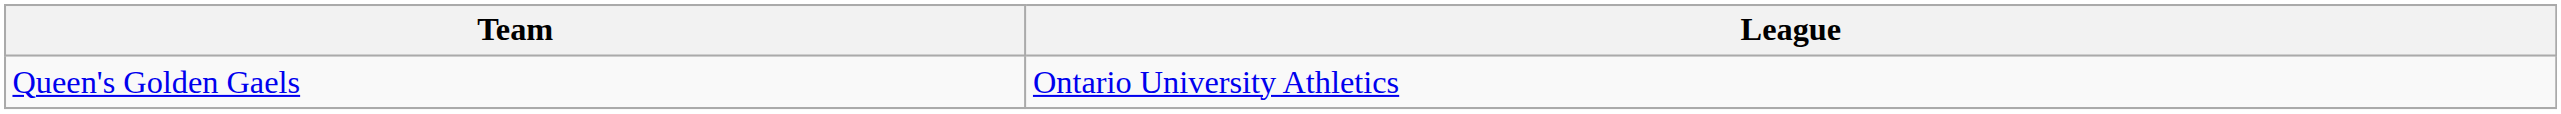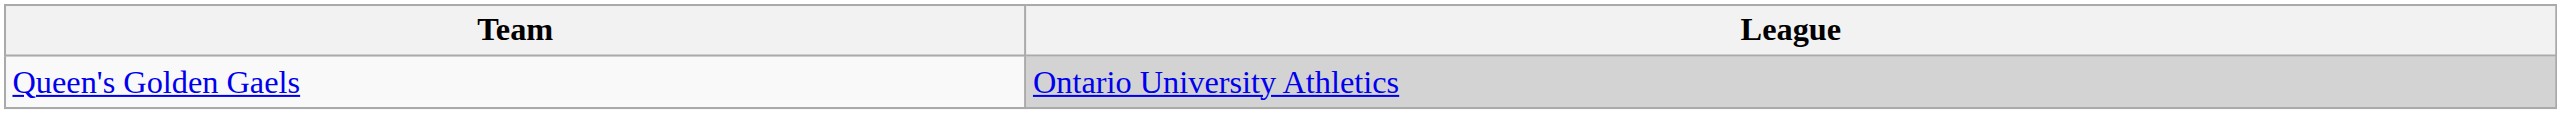(1216, 81) no background -> (1216, 81) lightgrey background
